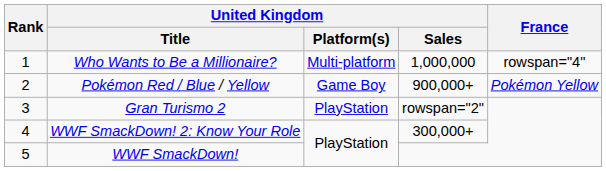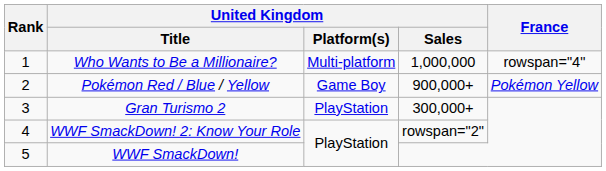(443, 108) rowspan="2" -> (443, 108) 300,000+
(443, 131) 300,000+ -> (443, 131) rowspan="2"
